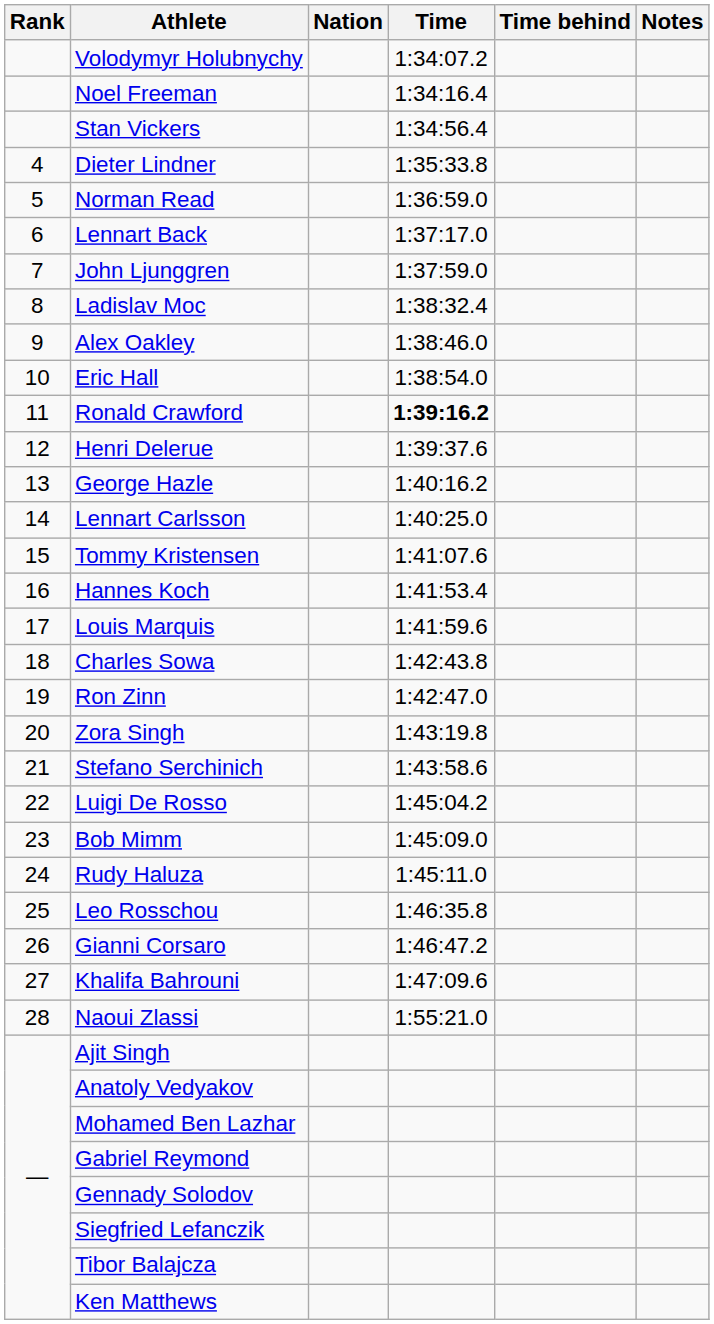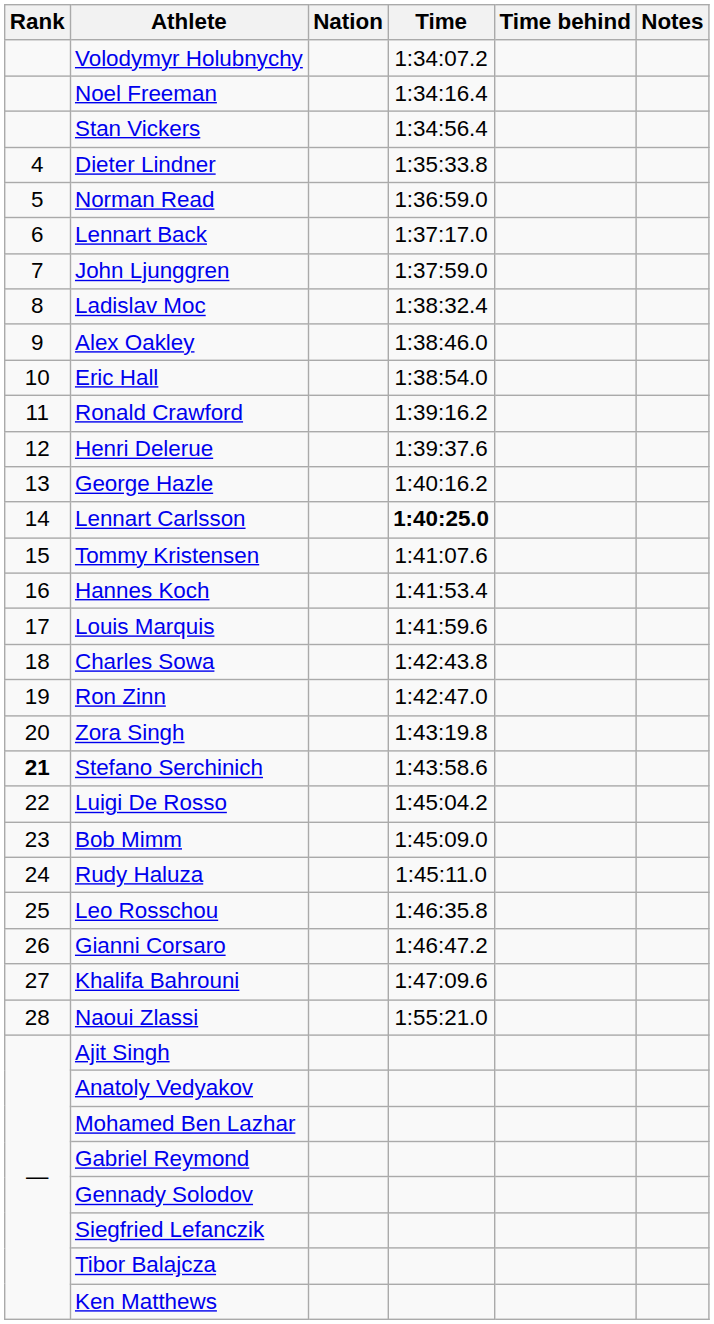(441, 413) bold -> (441, 413) normal
(441, 519) normal -> (441, 519) bold
(37, 768) normal -> (37, 768) bold
